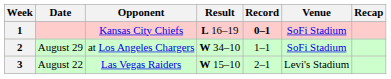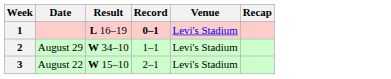- column: (141, 13)
(317, 30) SoFi Stadium -> (205, 30) Levi's Stadium
(317, 47) SoFi Stadium -> (205, 47) Levi's Stadium
